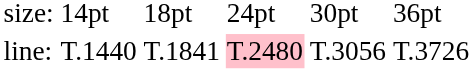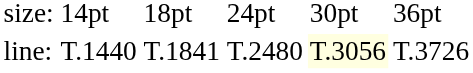(265, 50) pink background -> (265, 50) no background
(348, 50) no background -> (348, 50) lightyellow background
